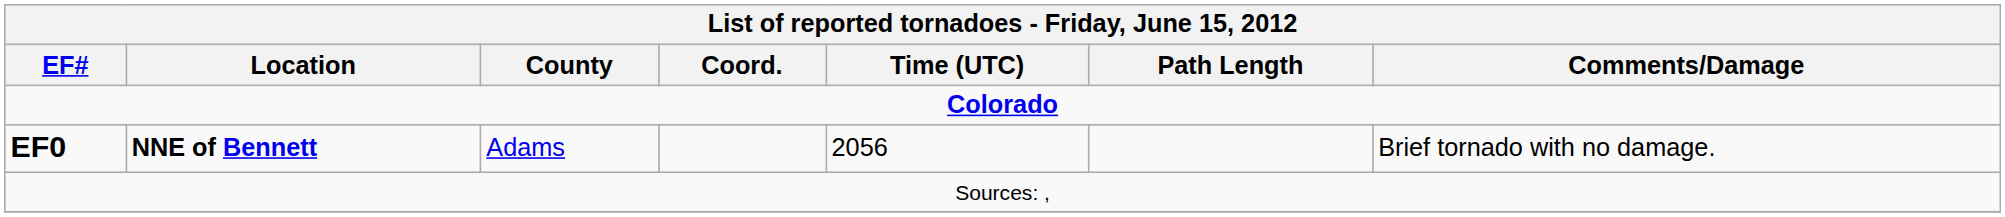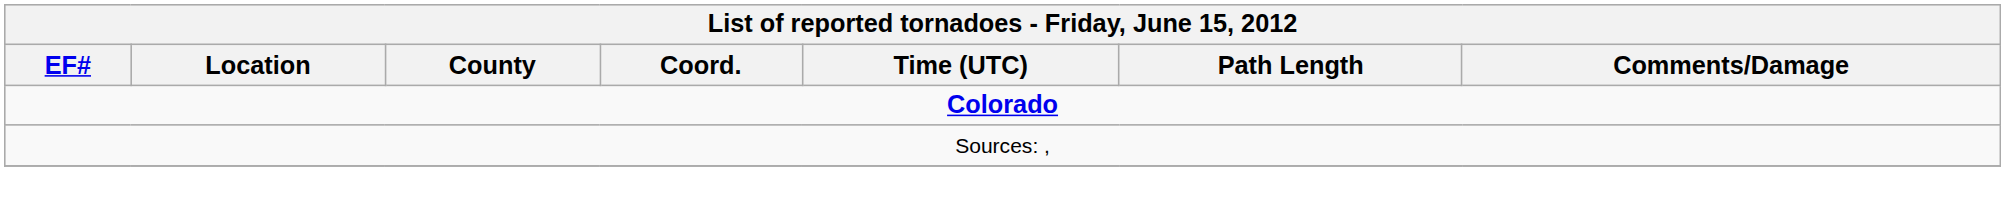- row: (38, 147)
